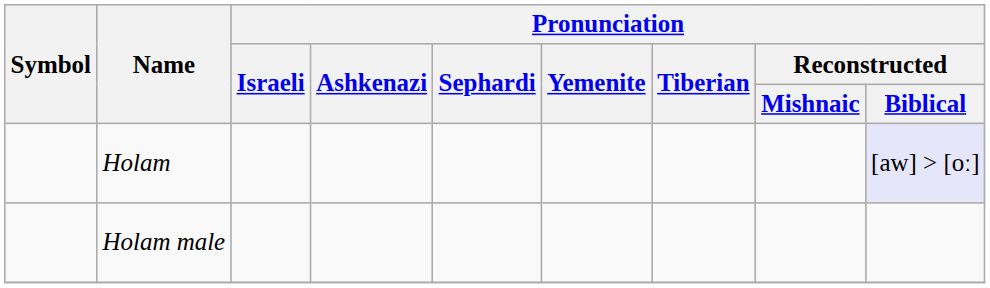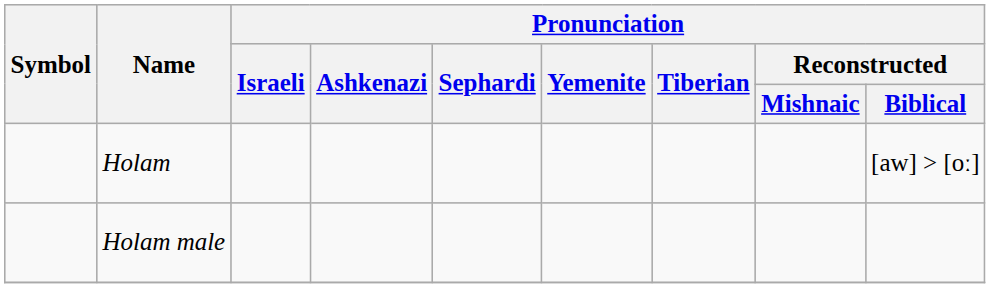(925, 162) lavender background -> (925, 162) no background
